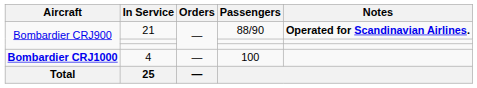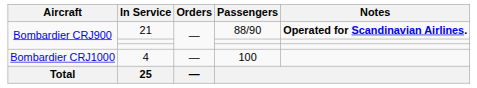(63, 57) bold -> (63, 57) normal
